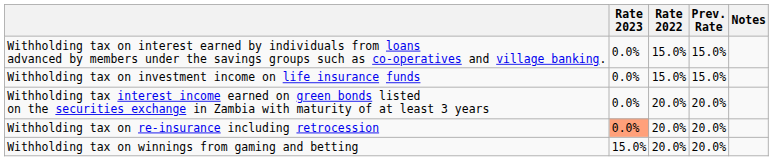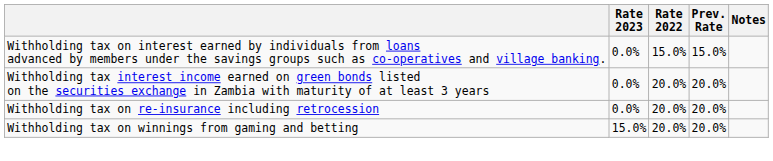- row: (214, 77)
(626, 128) lightsalmon background -> (626, 109) no background
